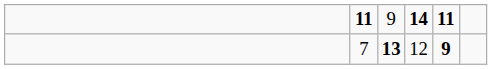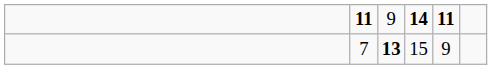(419, 49) 12 -> (419, 49) 15
(446, 49) bold -> (446, 49) normal
